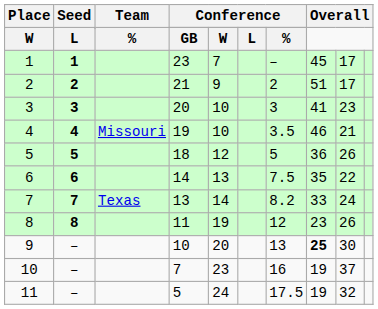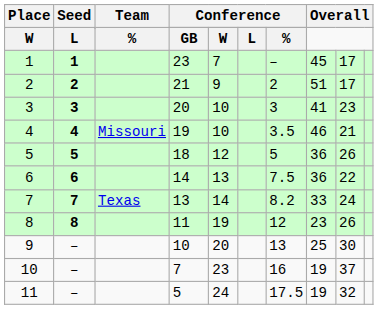(319, 178) 35 -> (319, 178) 36
(319, 247) bold -> (319, 247) normal
